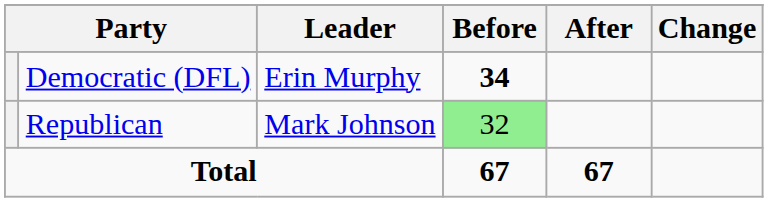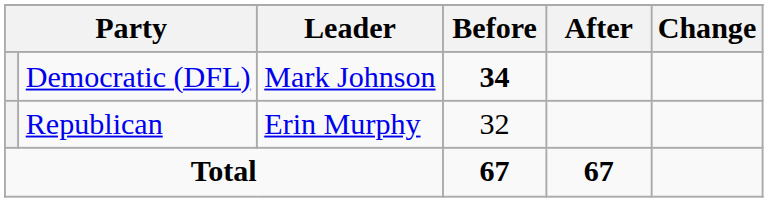(342, 76) Erin Murphy -> (350, 76) Mark Johnson
(350, 123) Mark Johnson -> (342, 123) Erin Murphy
(495, 123) lightgreen background -> (495, 123) no background
